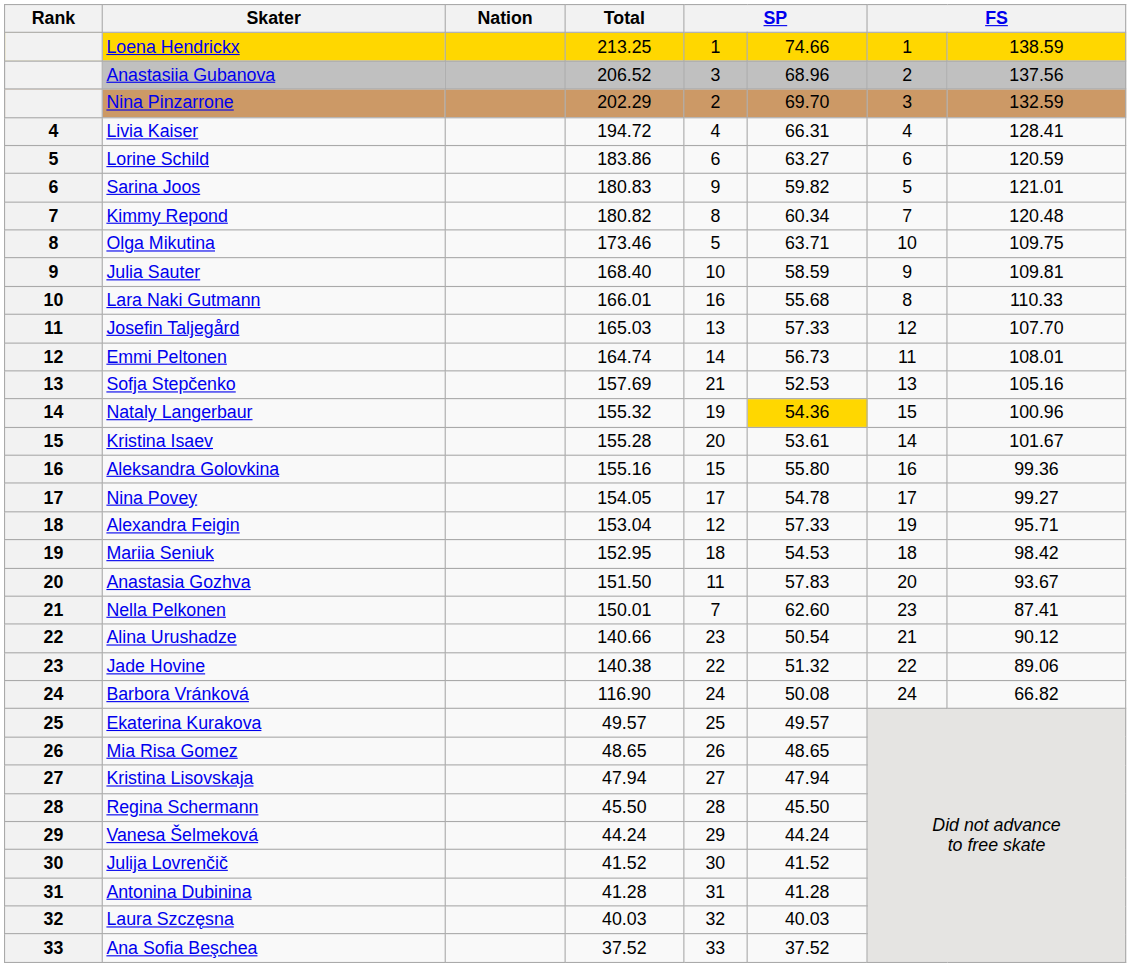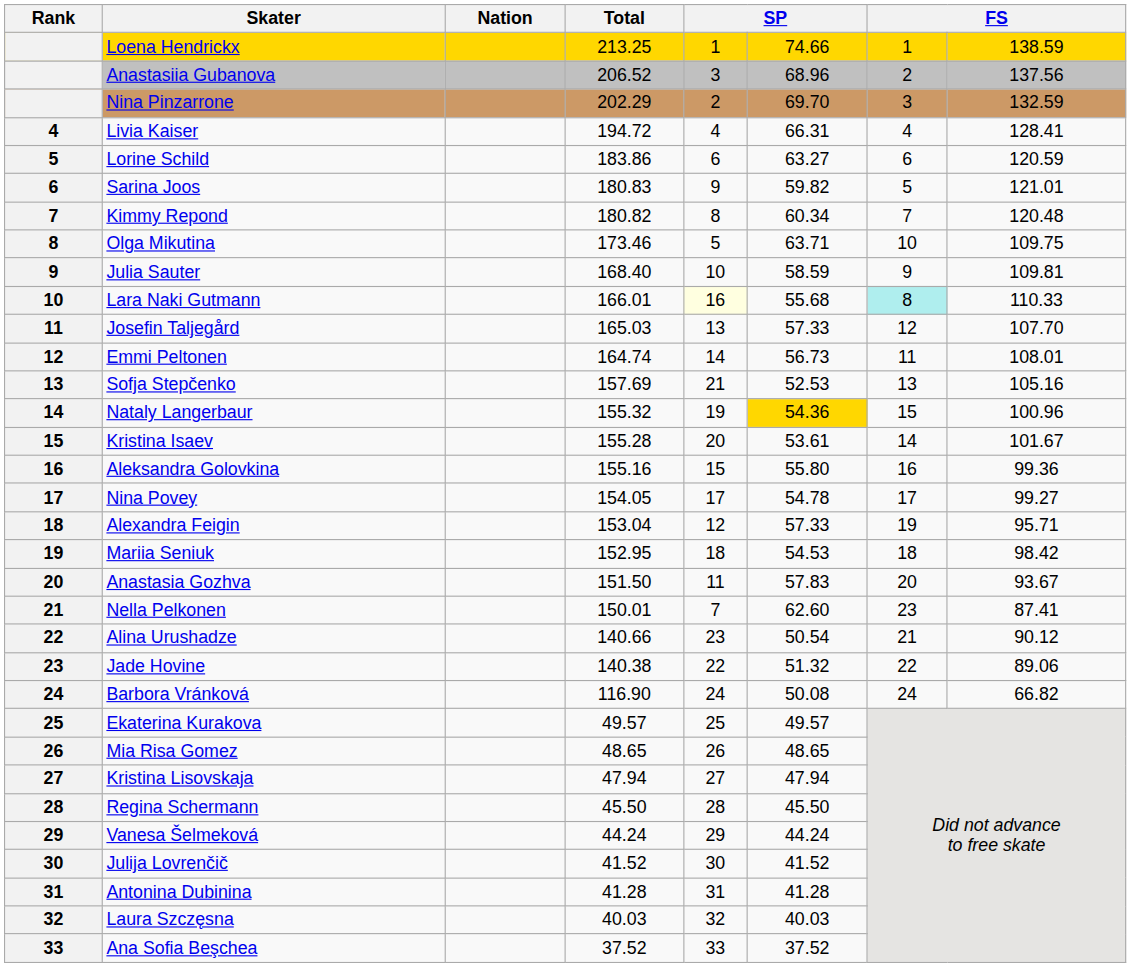(715, 300) no background -> (715, 300) lightyellow background
(907, 300) no background -> (907, 300) paleturquoise background
